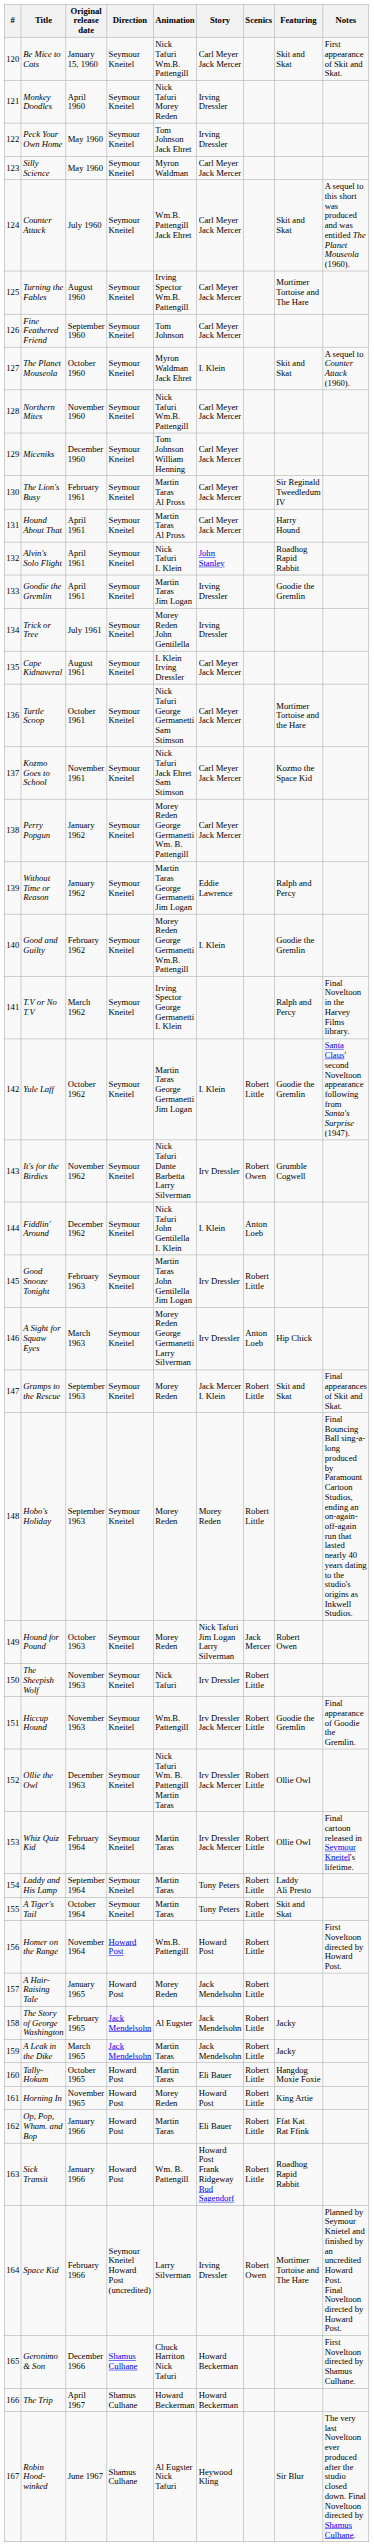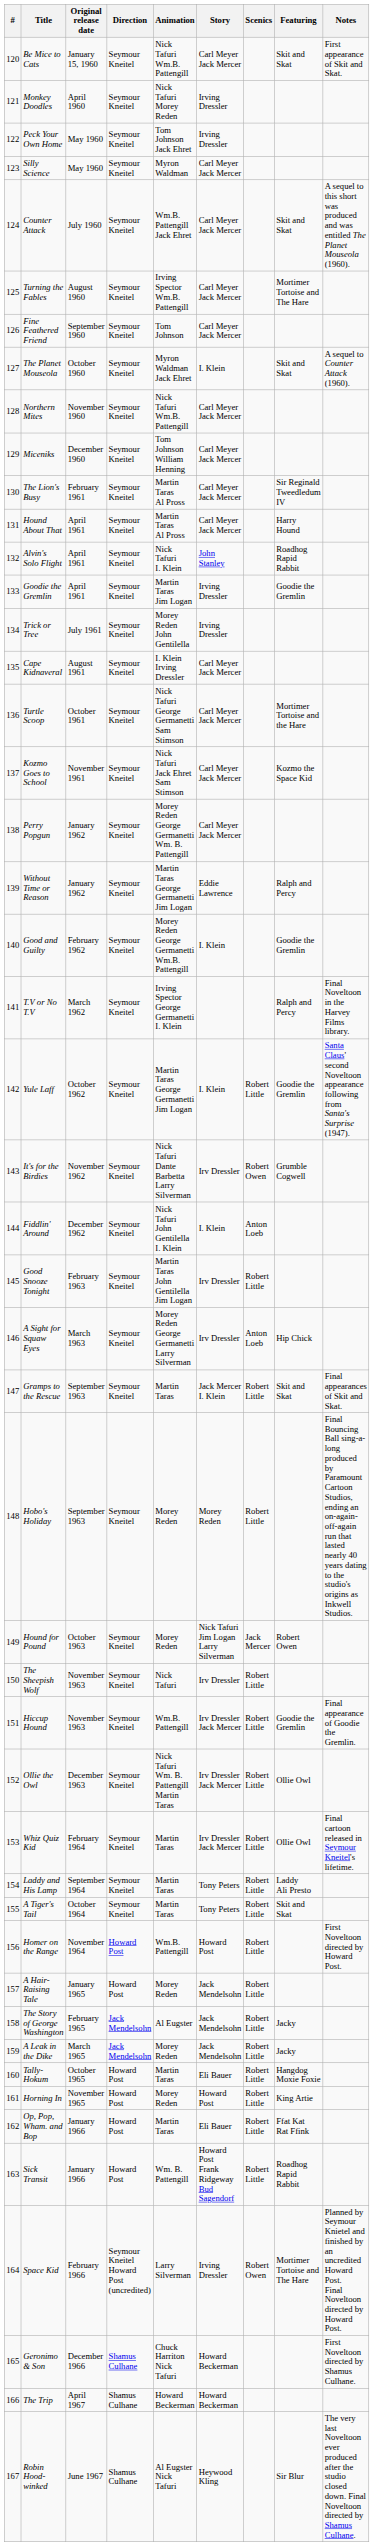(167, 1391) Morey Reden -> (167, 1391) Martin Taras
(167, 2051) Martin Taras -> (167, 2051) Morey Reden
